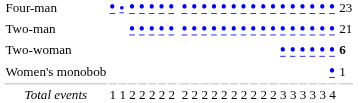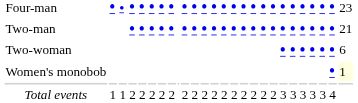(342, 50) bold -> (342, 50) normal
(342, 71) no background -> (342, 71) lightyellow background
